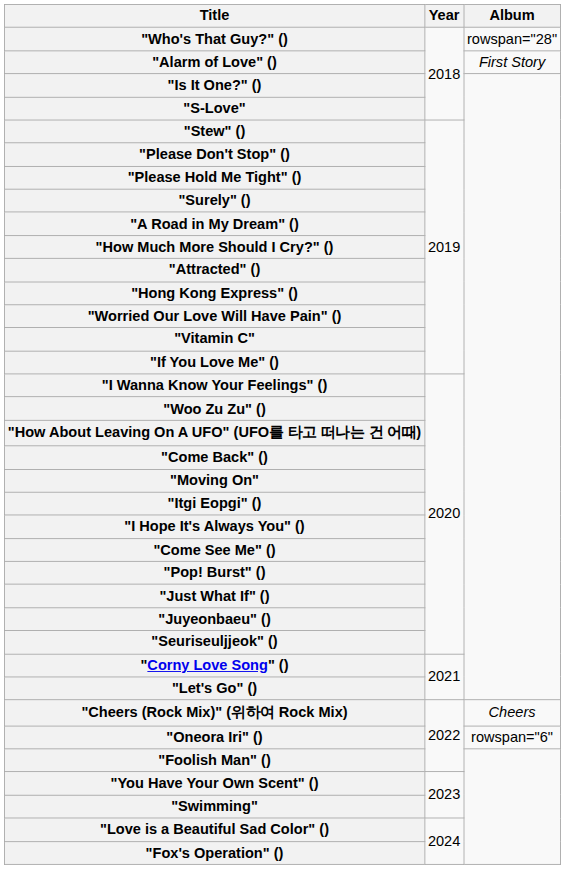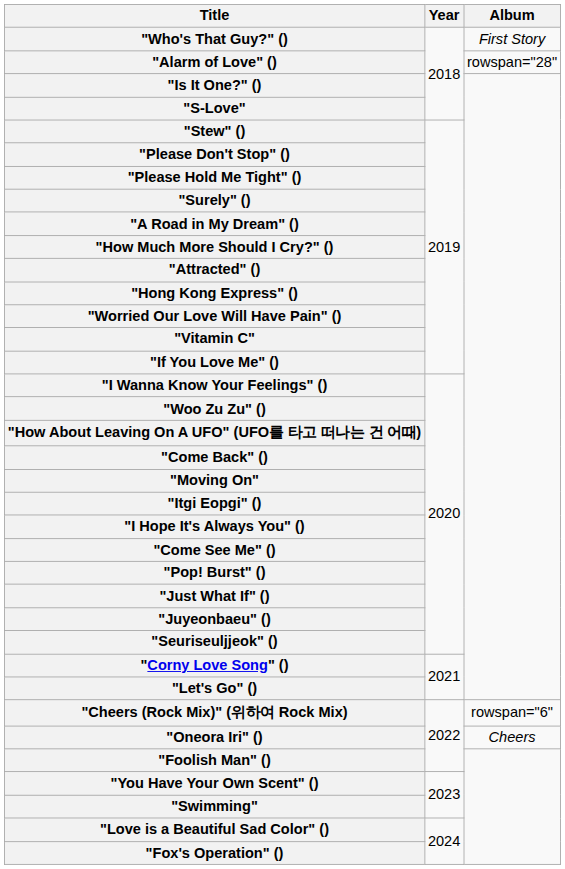(512, 39) rowspan="28" -> (512, 39) First Story
(512, 62) First Story -> (512, 62) rowspan="28"
(512, 712) Cheers -> (512, 712) rowspan="6"
(512, 737) rowspan="6" -> (512, 737) Cheers
